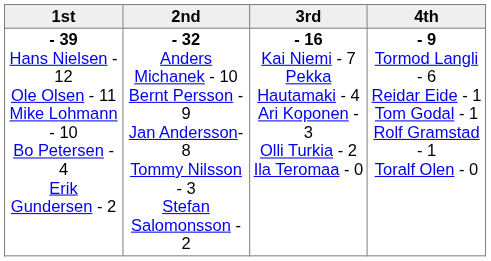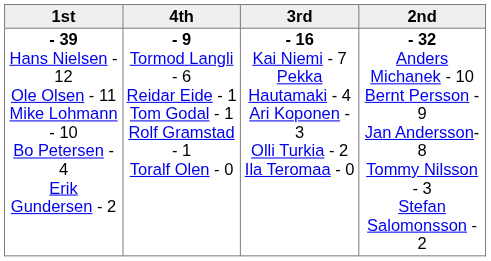columns swapped: (186, 16) <-> (426, 16)
